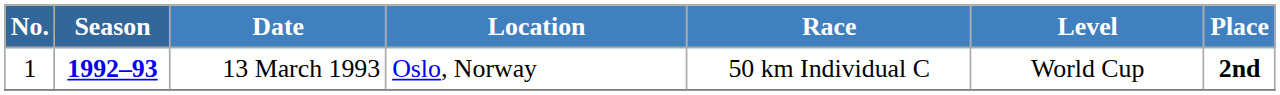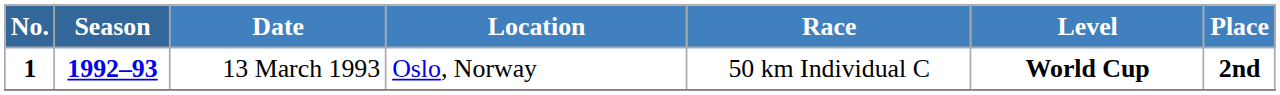(30, 68) normal -> (30, 68) bold
(1088, 68) normal -> (1088, 68) bold
